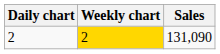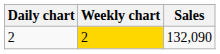(189, 37) 131,090 -> (189, 37) 132,090
